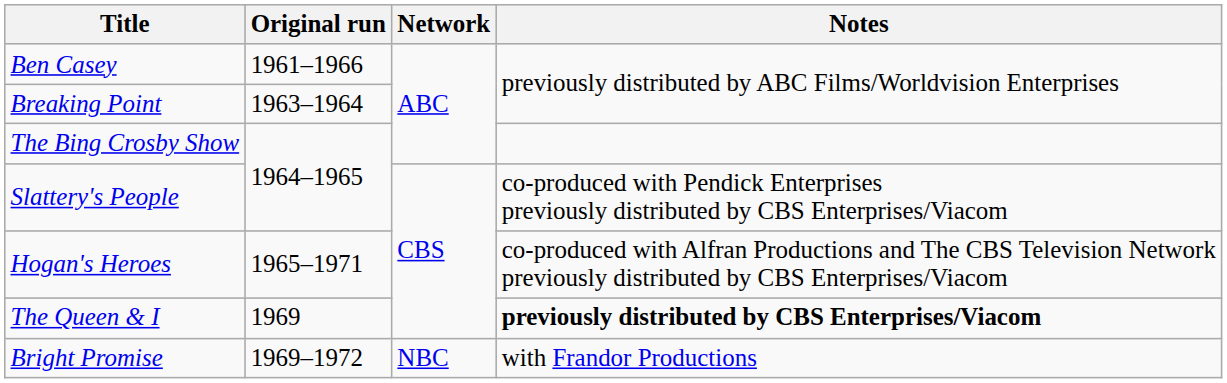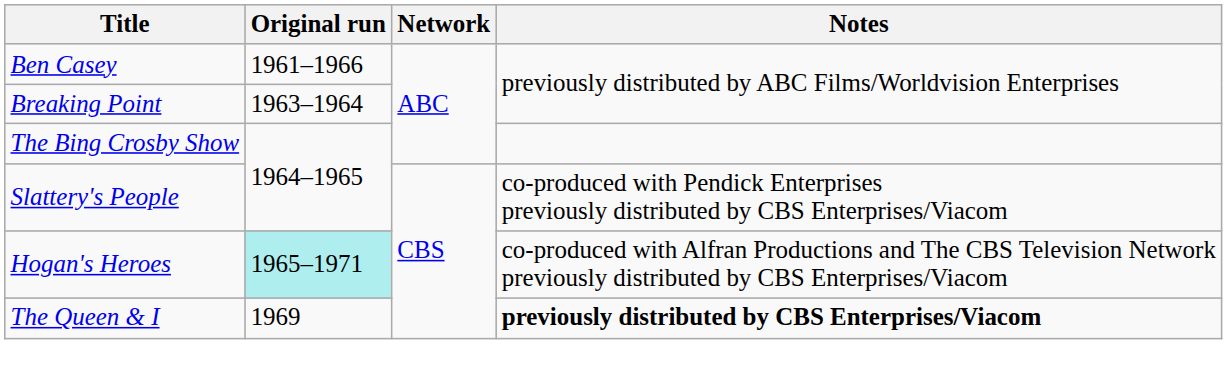(307, 264) no background -> (307, 264) paleturquoise background
- row: (87, 357)
